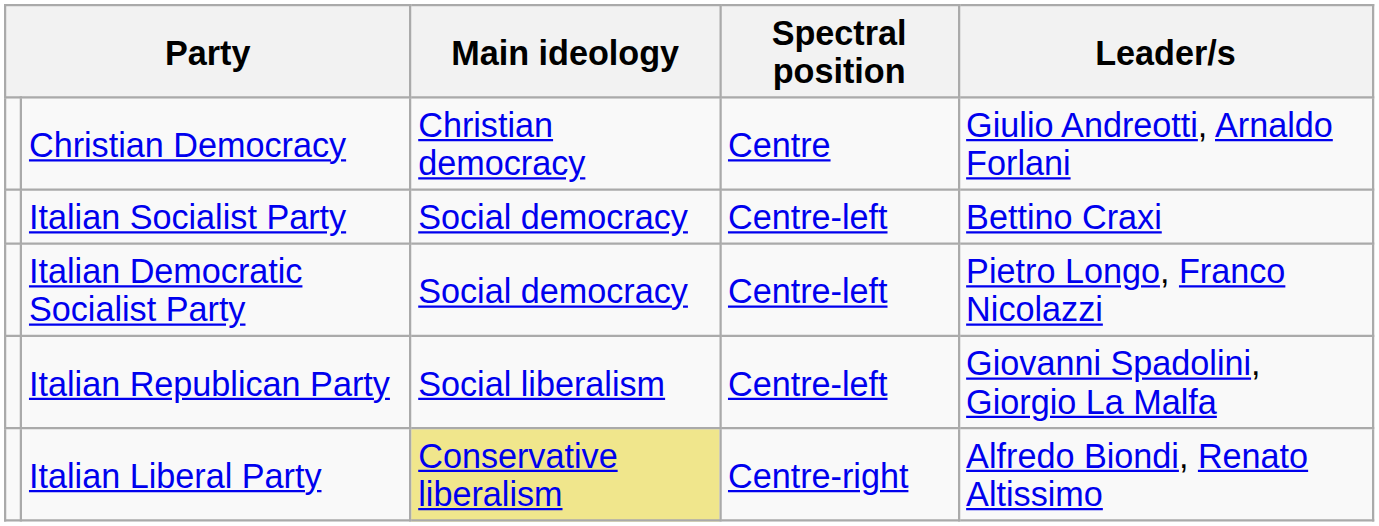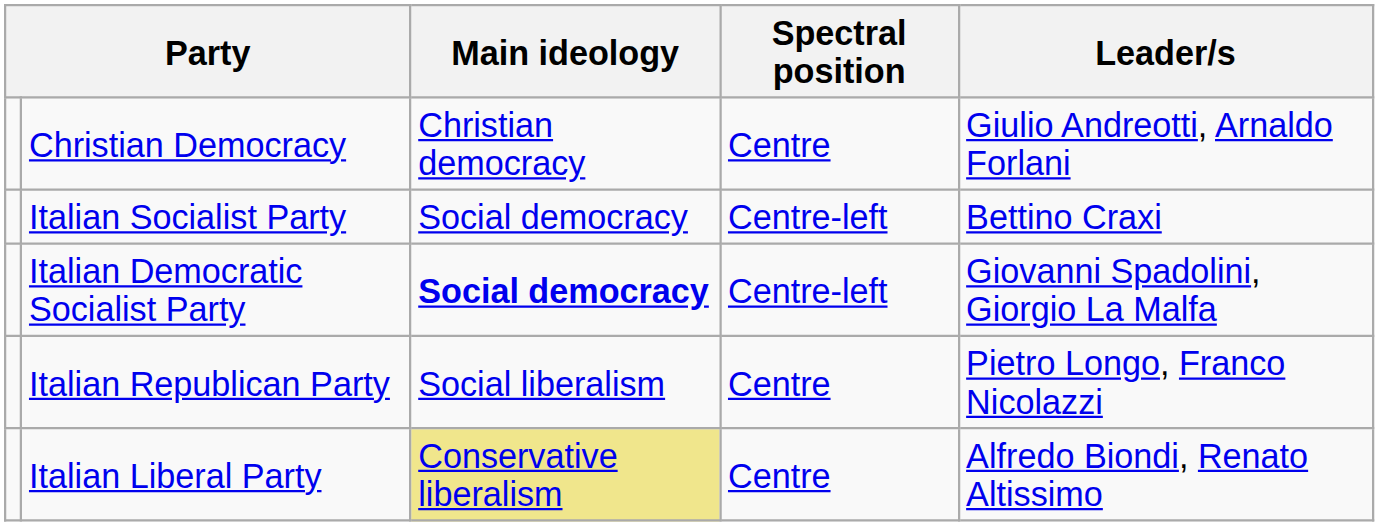(553, 290) normal -> (564, 290) bold
(1126, 290) Pietro Longo, Franco Nicolazzi -> (1113, 290) Giovanni Spadolini, Giorgio La Malfa
(808, 383) Centre-left -> (779, 383) Centre
(1113, 383) Giovanni Spadolini, Giorgio La Malfa -> (1126, 383) Pietro Longo, Franco Nicolazzi
(818, 475) Centre-right -> (779, 475) Centre
